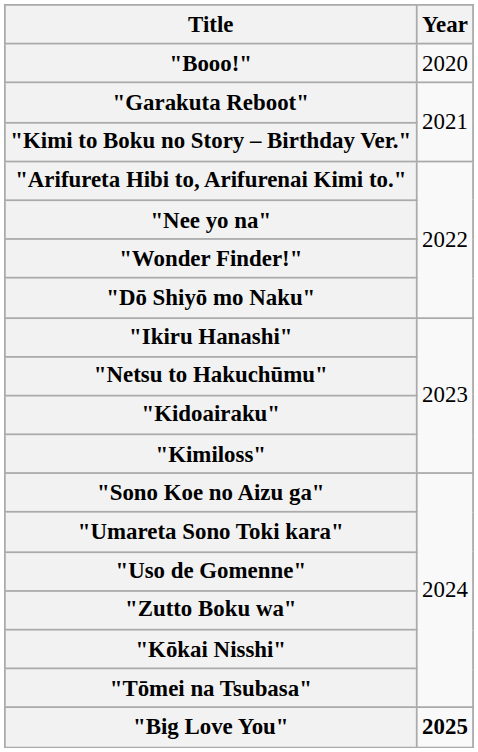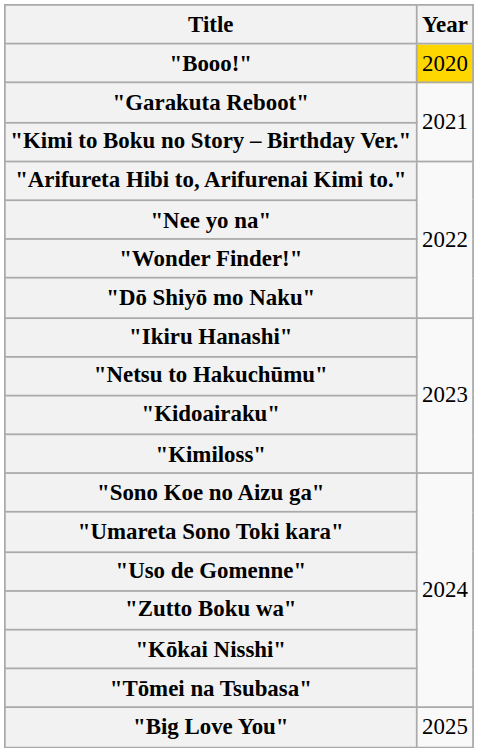(445, 63) no background -> (445, 63) gold background
(445, 726) bold -> (445, 726) normal
